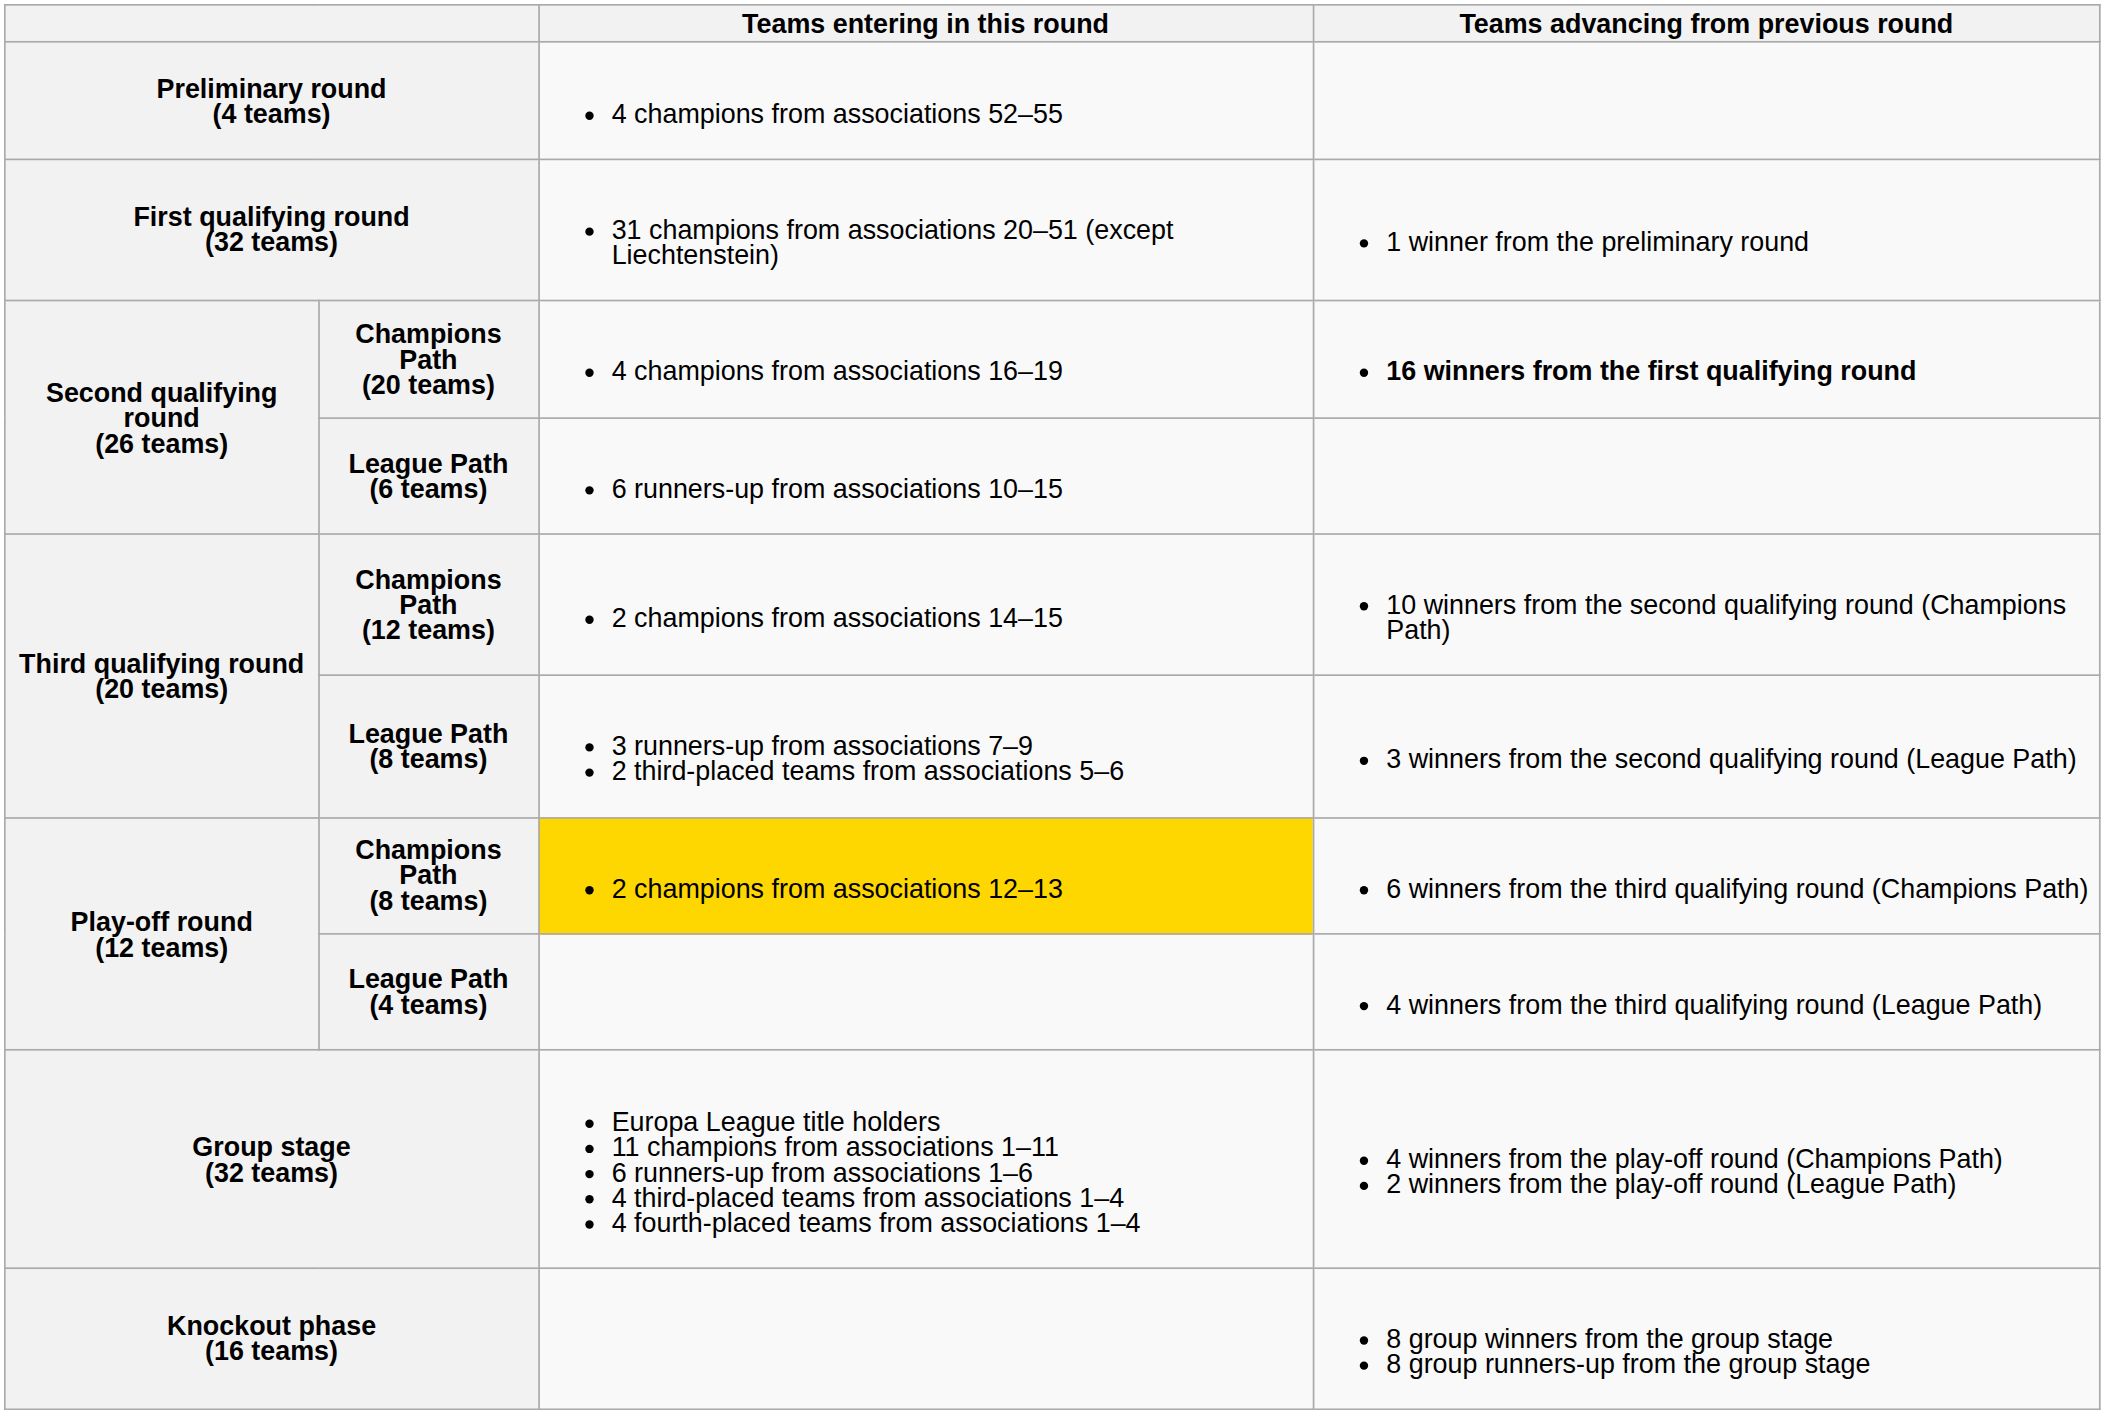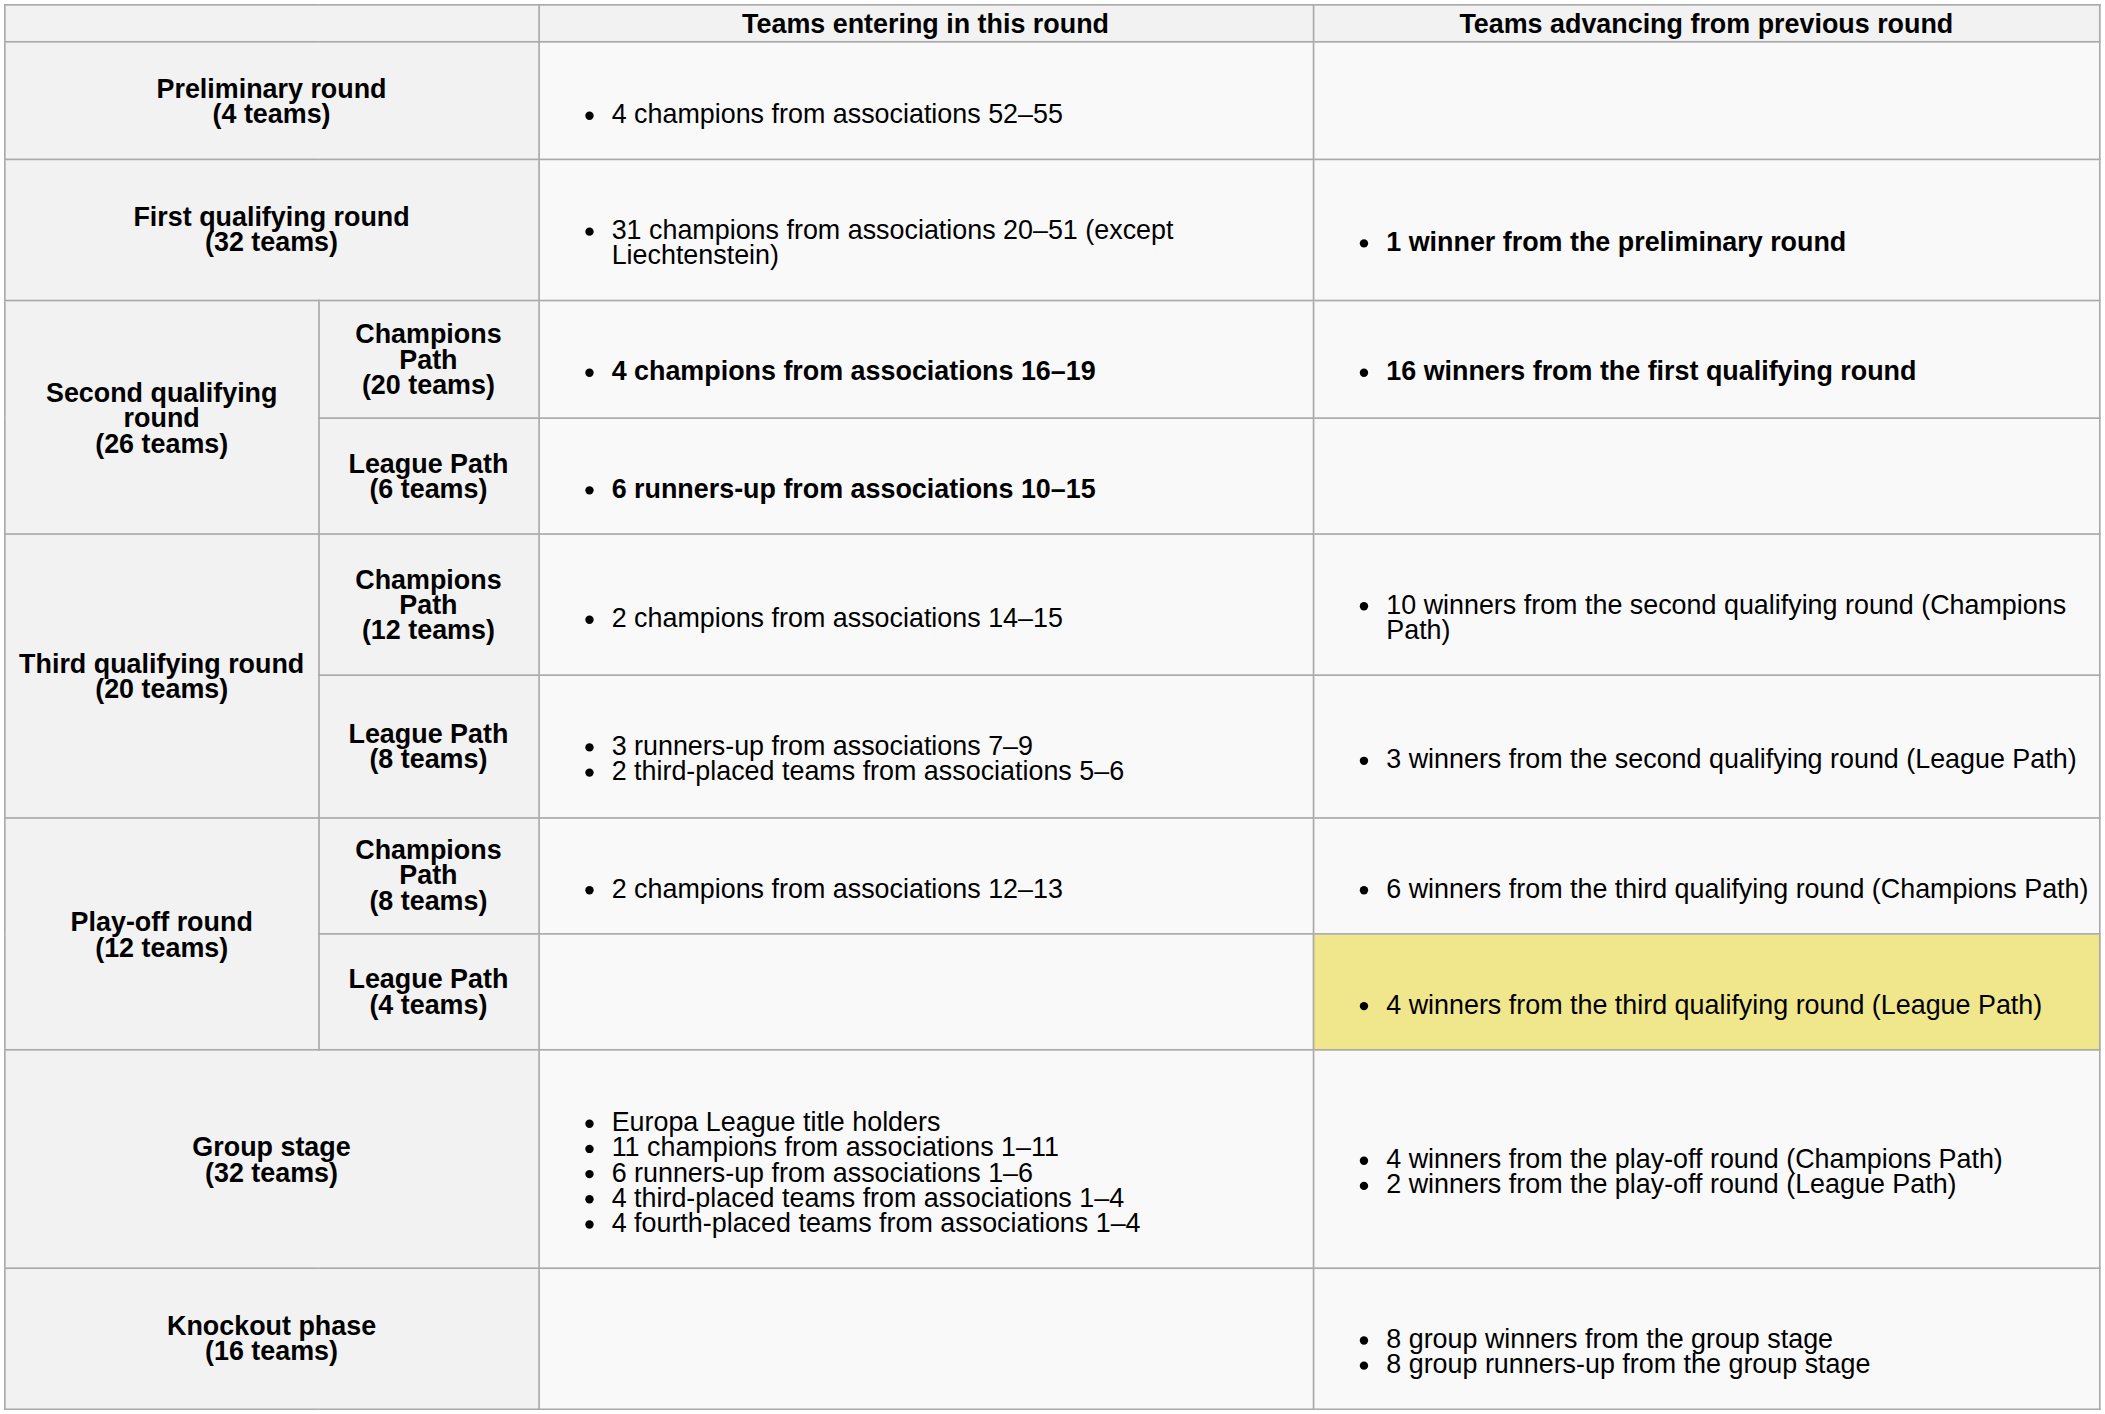(1706, 242) normal -> (1706, 242) bold
(926, 372) normal -> (926, 372) bold
(926, 488) normal -> (926, 488) bold
(926, 888) gold background -> (926, 888) no background
(1706, 1005) no background -> (1706, 1005) khaki background
